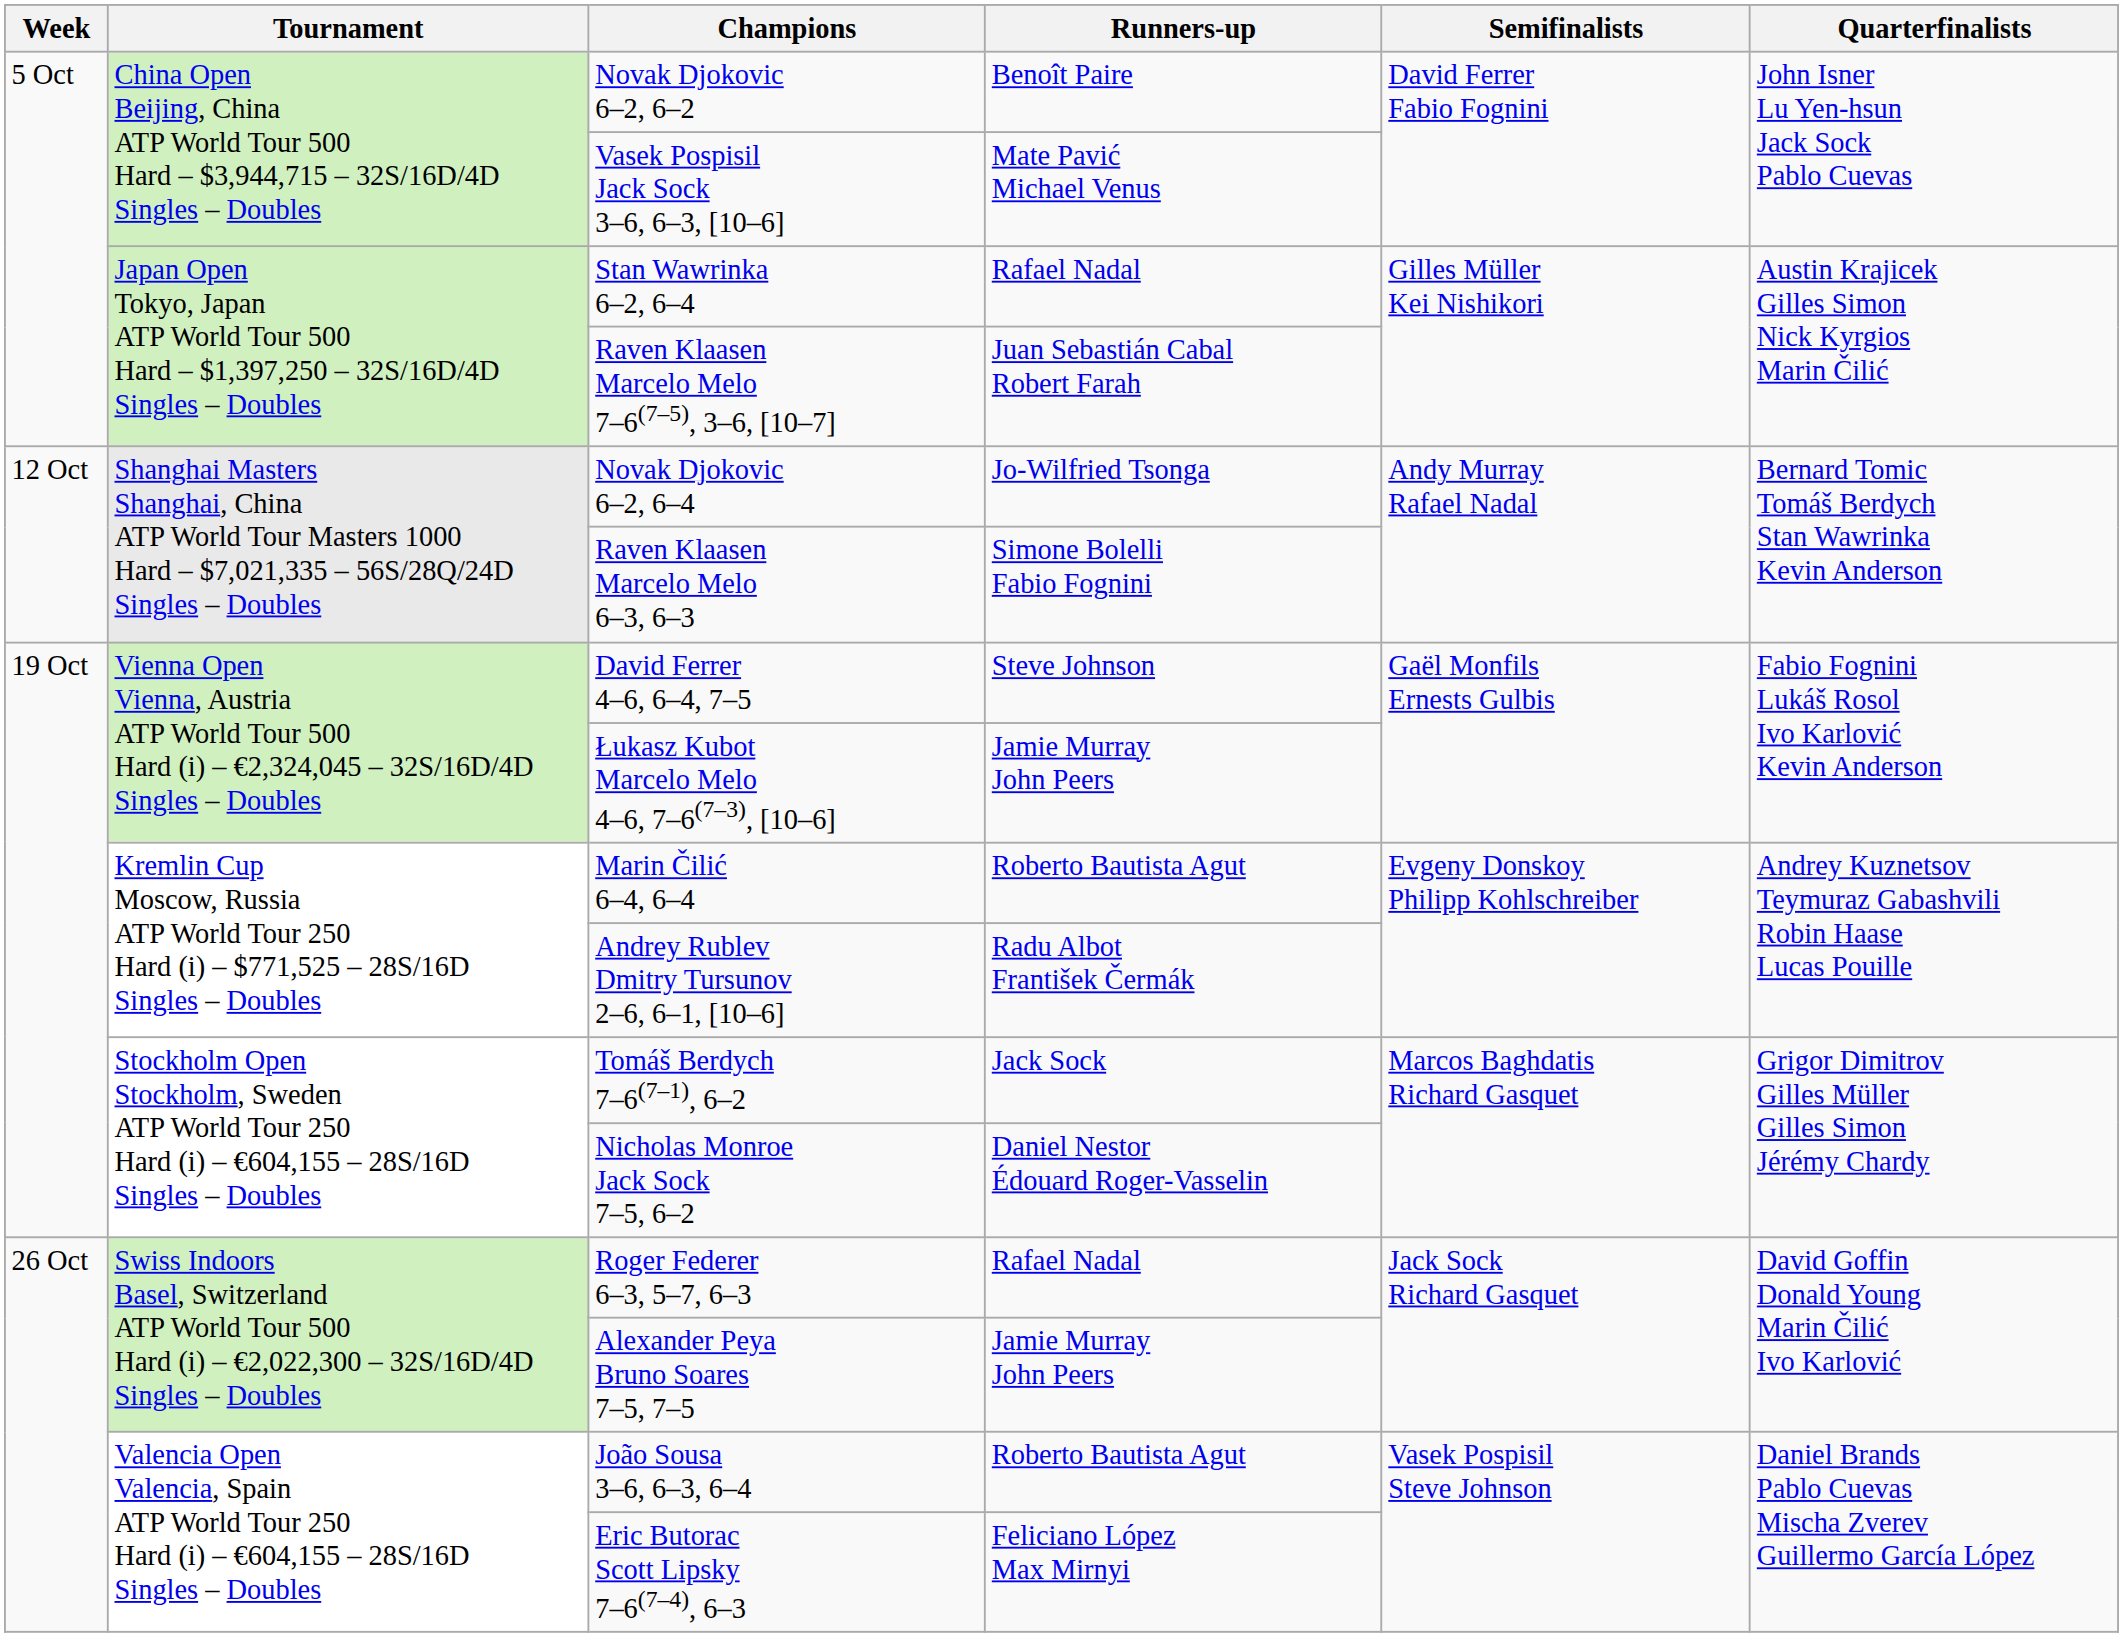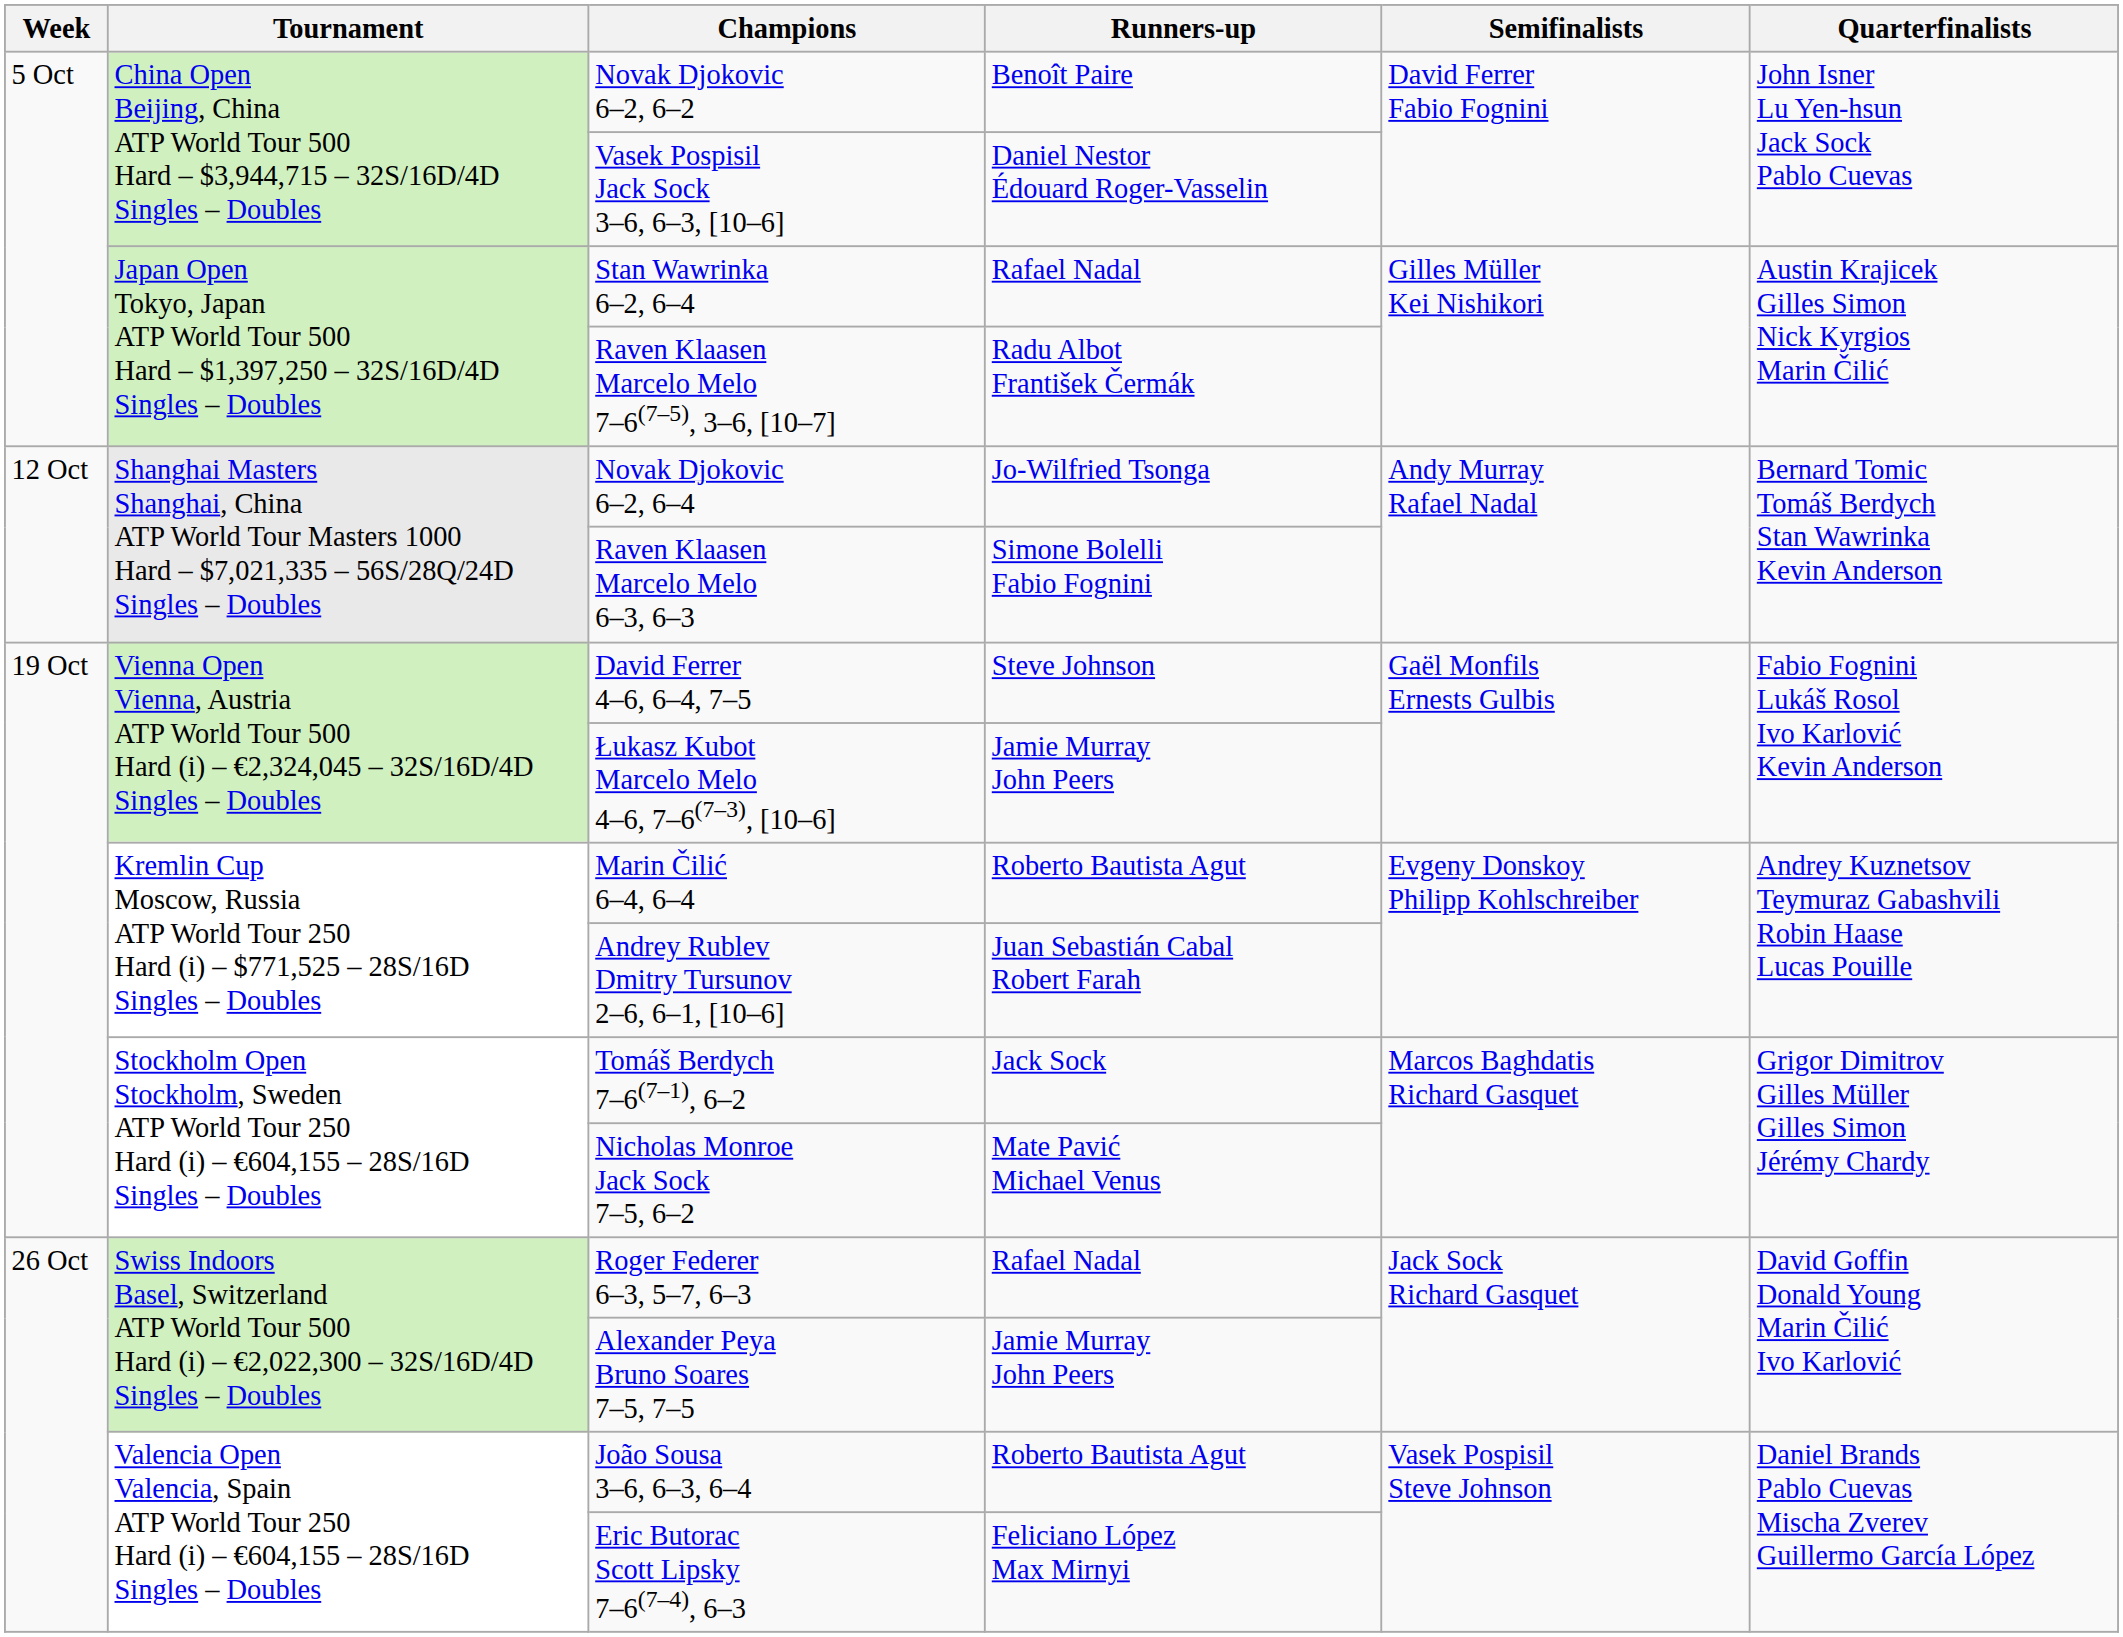(1076, 172) Mate Pavić Michael Venus -> (1130, 172) Daniel Nestor Édouard Roger-Vasselin
(1112, 367) Juan Sebastián Cabal Robert Farah -> (1093, 367) Radu Albot František Čermák
(1093, 962) Radu Albot František Čermák -> (1112, 962) Juan Sebastián Cabal Robert Farah
(1130, 1163) Daniel Nestor Édouard Roger-Vasselin -> (1076, 1163) Mate Pavić Michael Venus
